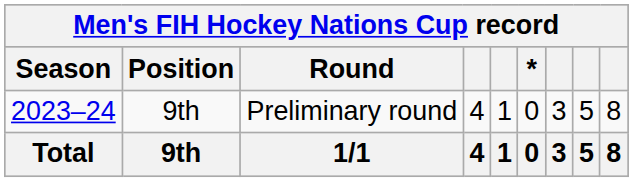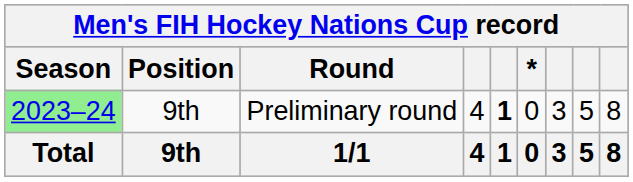(63, 111) no background -> (63, 111) lightgreen background
(504, 111) normal -> (504, 111) bold
